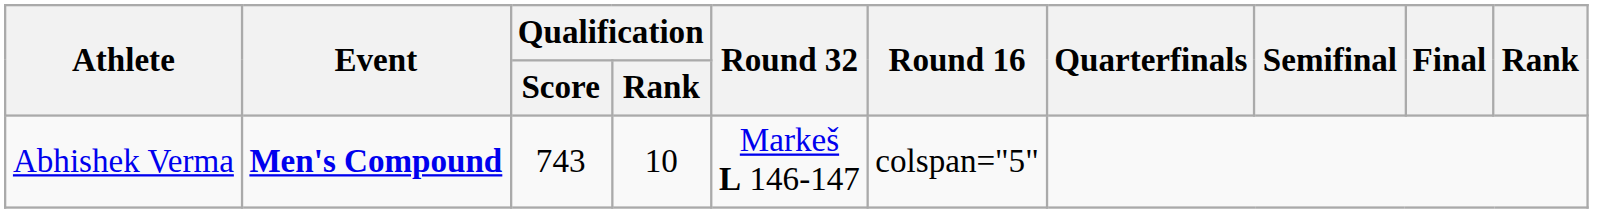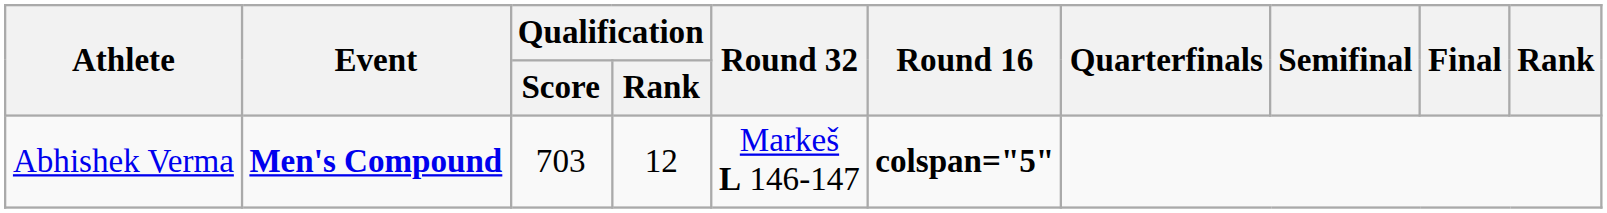(561, 161) 743 -> (561, 161) 703
(661, 161) 10 -> (661, 161) 12
(957, 161) normal -> (965, 161) bold
